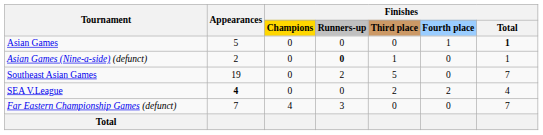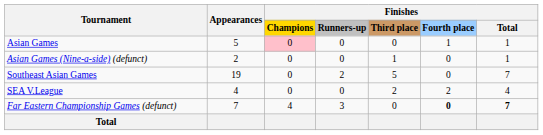(290, 44) no background -> (290, 44) pink background
(507, 44) bold -> (507, 44) normal
(342, 59) bold -> (342, 59) normal
(236, 91) bold -> (236, 91) normal
(448, 106) normal -> (448, 106) bold
(507, 106) normal -> (507, 106) bold
